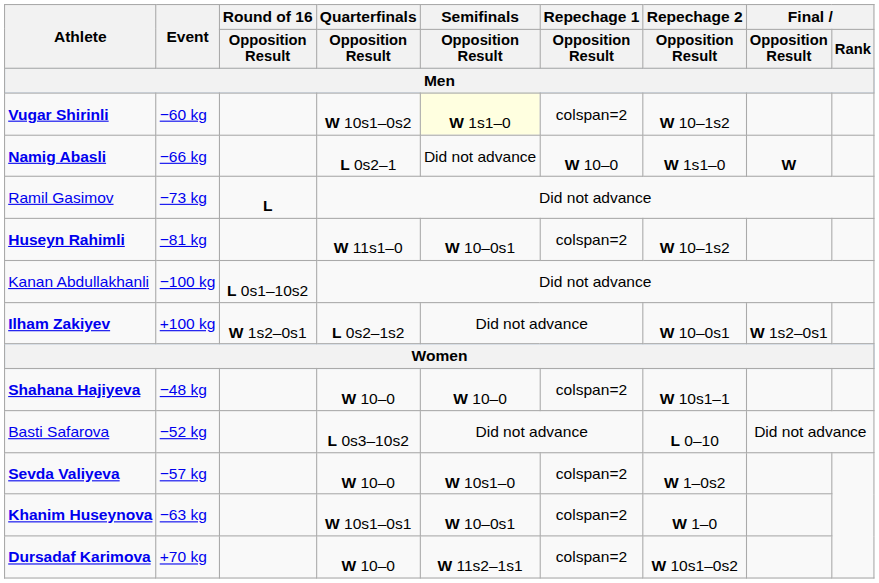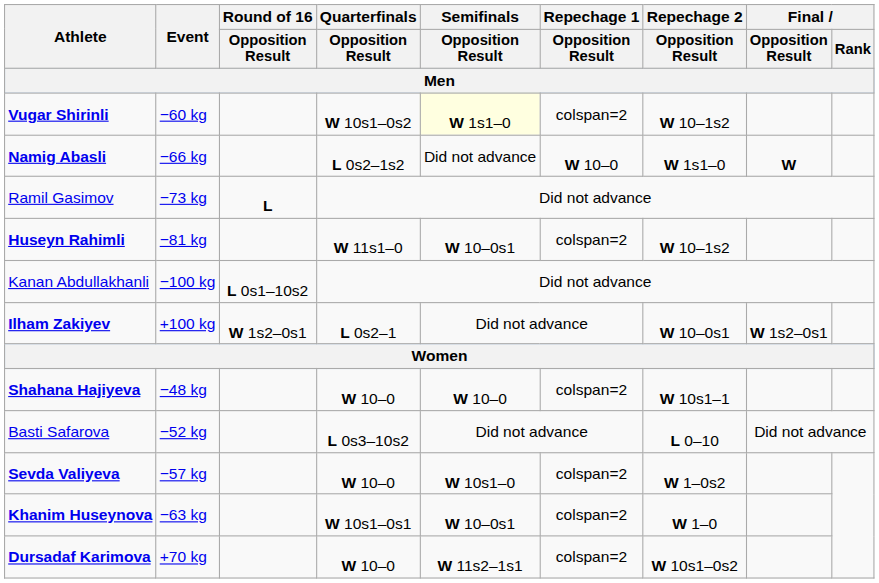(368, 165) L 0s2–1 -> (368, 165) L 0s2–1s2
(368, 332) L 0s2–1s2 -> (368, 332) L 0s2–1
